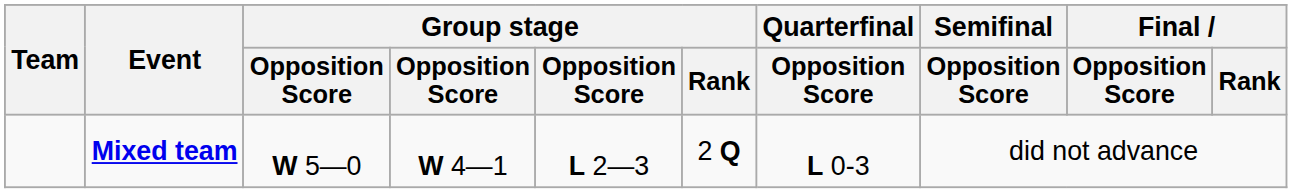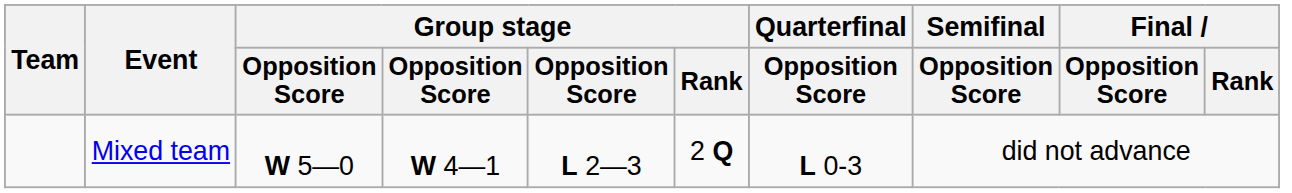(165, 152) bold -> (161, 152) normal
